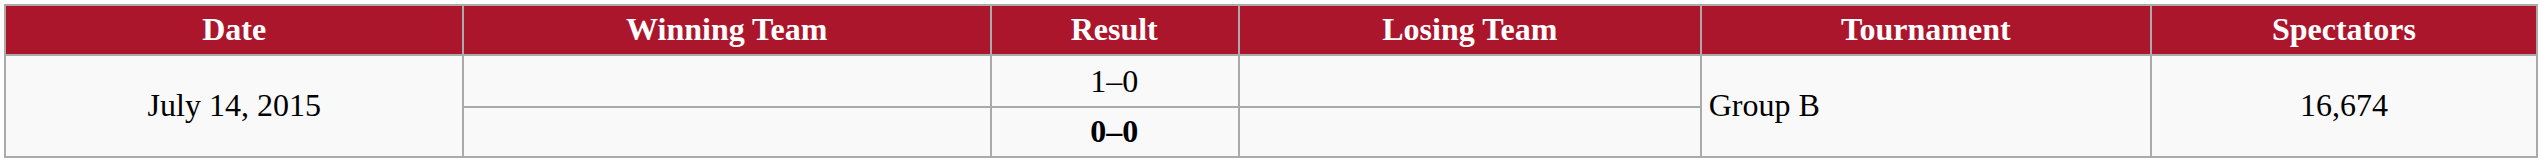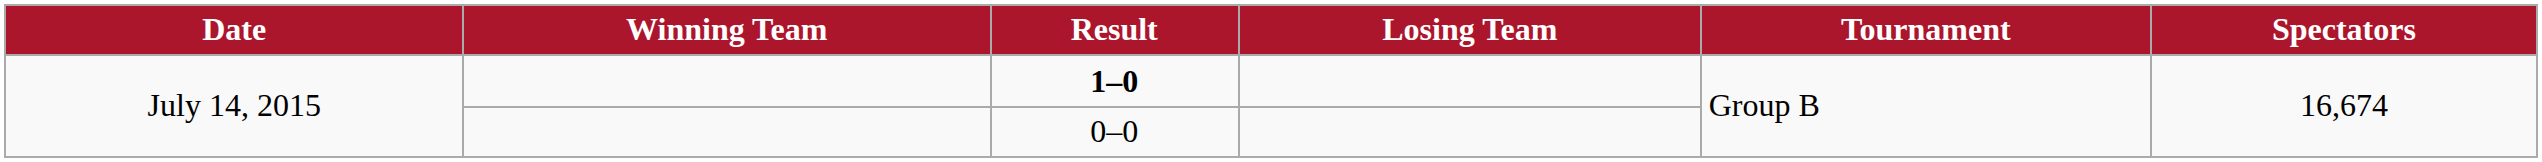(1114, 80) normal -> (1114, 80) bold
(1114, 131) bold -> (1114, 131) normal
